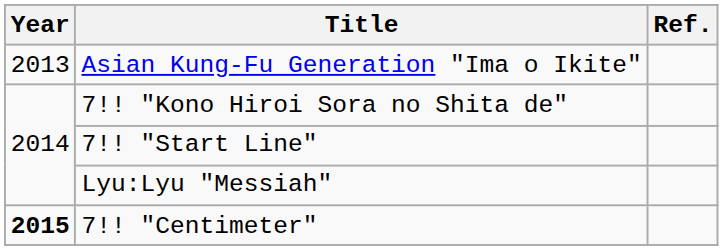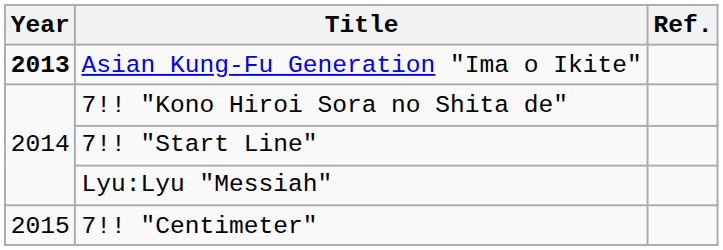(40, 65) normal -> (40, 65) bold
(40, 225) bold -> (40, 225) normal
